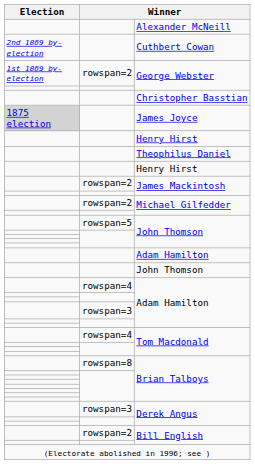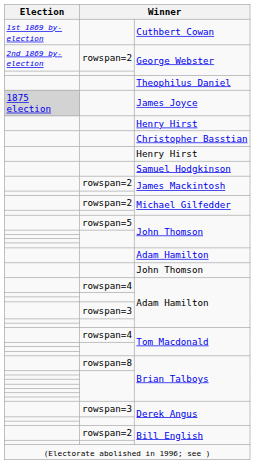- row: (107, 27)
(34, 48) 2nd 1869 by-election -> (34, 33) 1st 1869 by-election
(34, 74) 1st 1869 by-election -> (34, 59) 2nd 1869 by-election
rows swapped: (107, 98) <-> (107, 154)
+ row: (107, 169)
